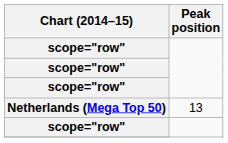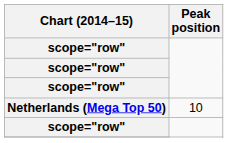(196, 107) 13 -> (196, 107) 10
